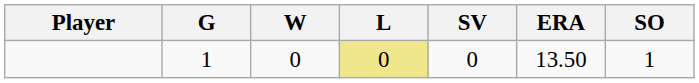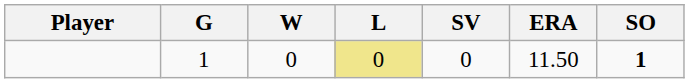(561, 58) 13.50 -> (553, 58) 11.50
(650, 58) normal -> (641, 58) bold
